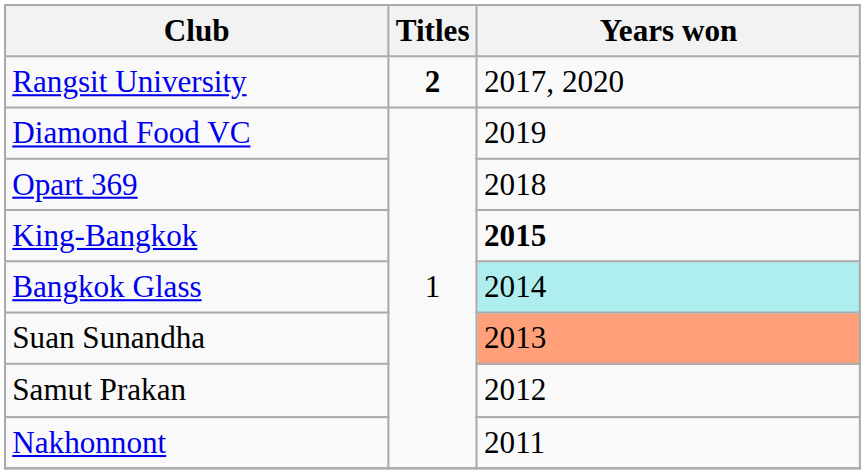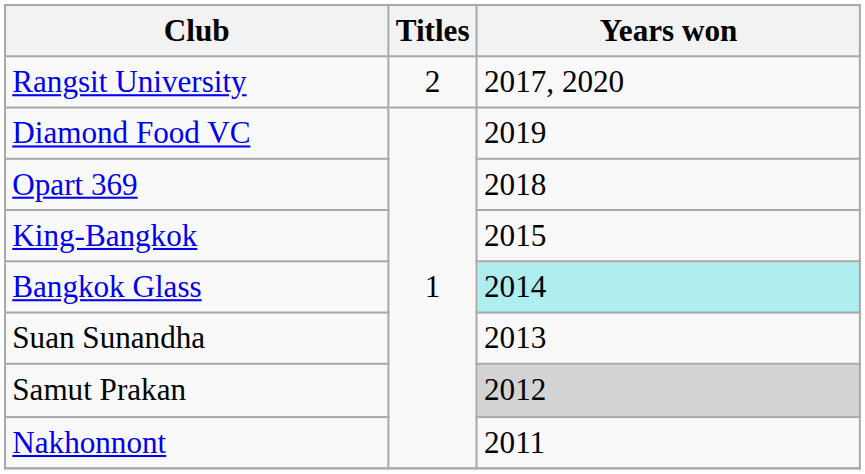(433, 81) bold -> (433, 81) normal
(515, 235) bold -> (515, 235) normal
(515, 338) lightsalmon background -> (515, 338) no background
(515, 390) no background -> (515, 390) lightgrey background
